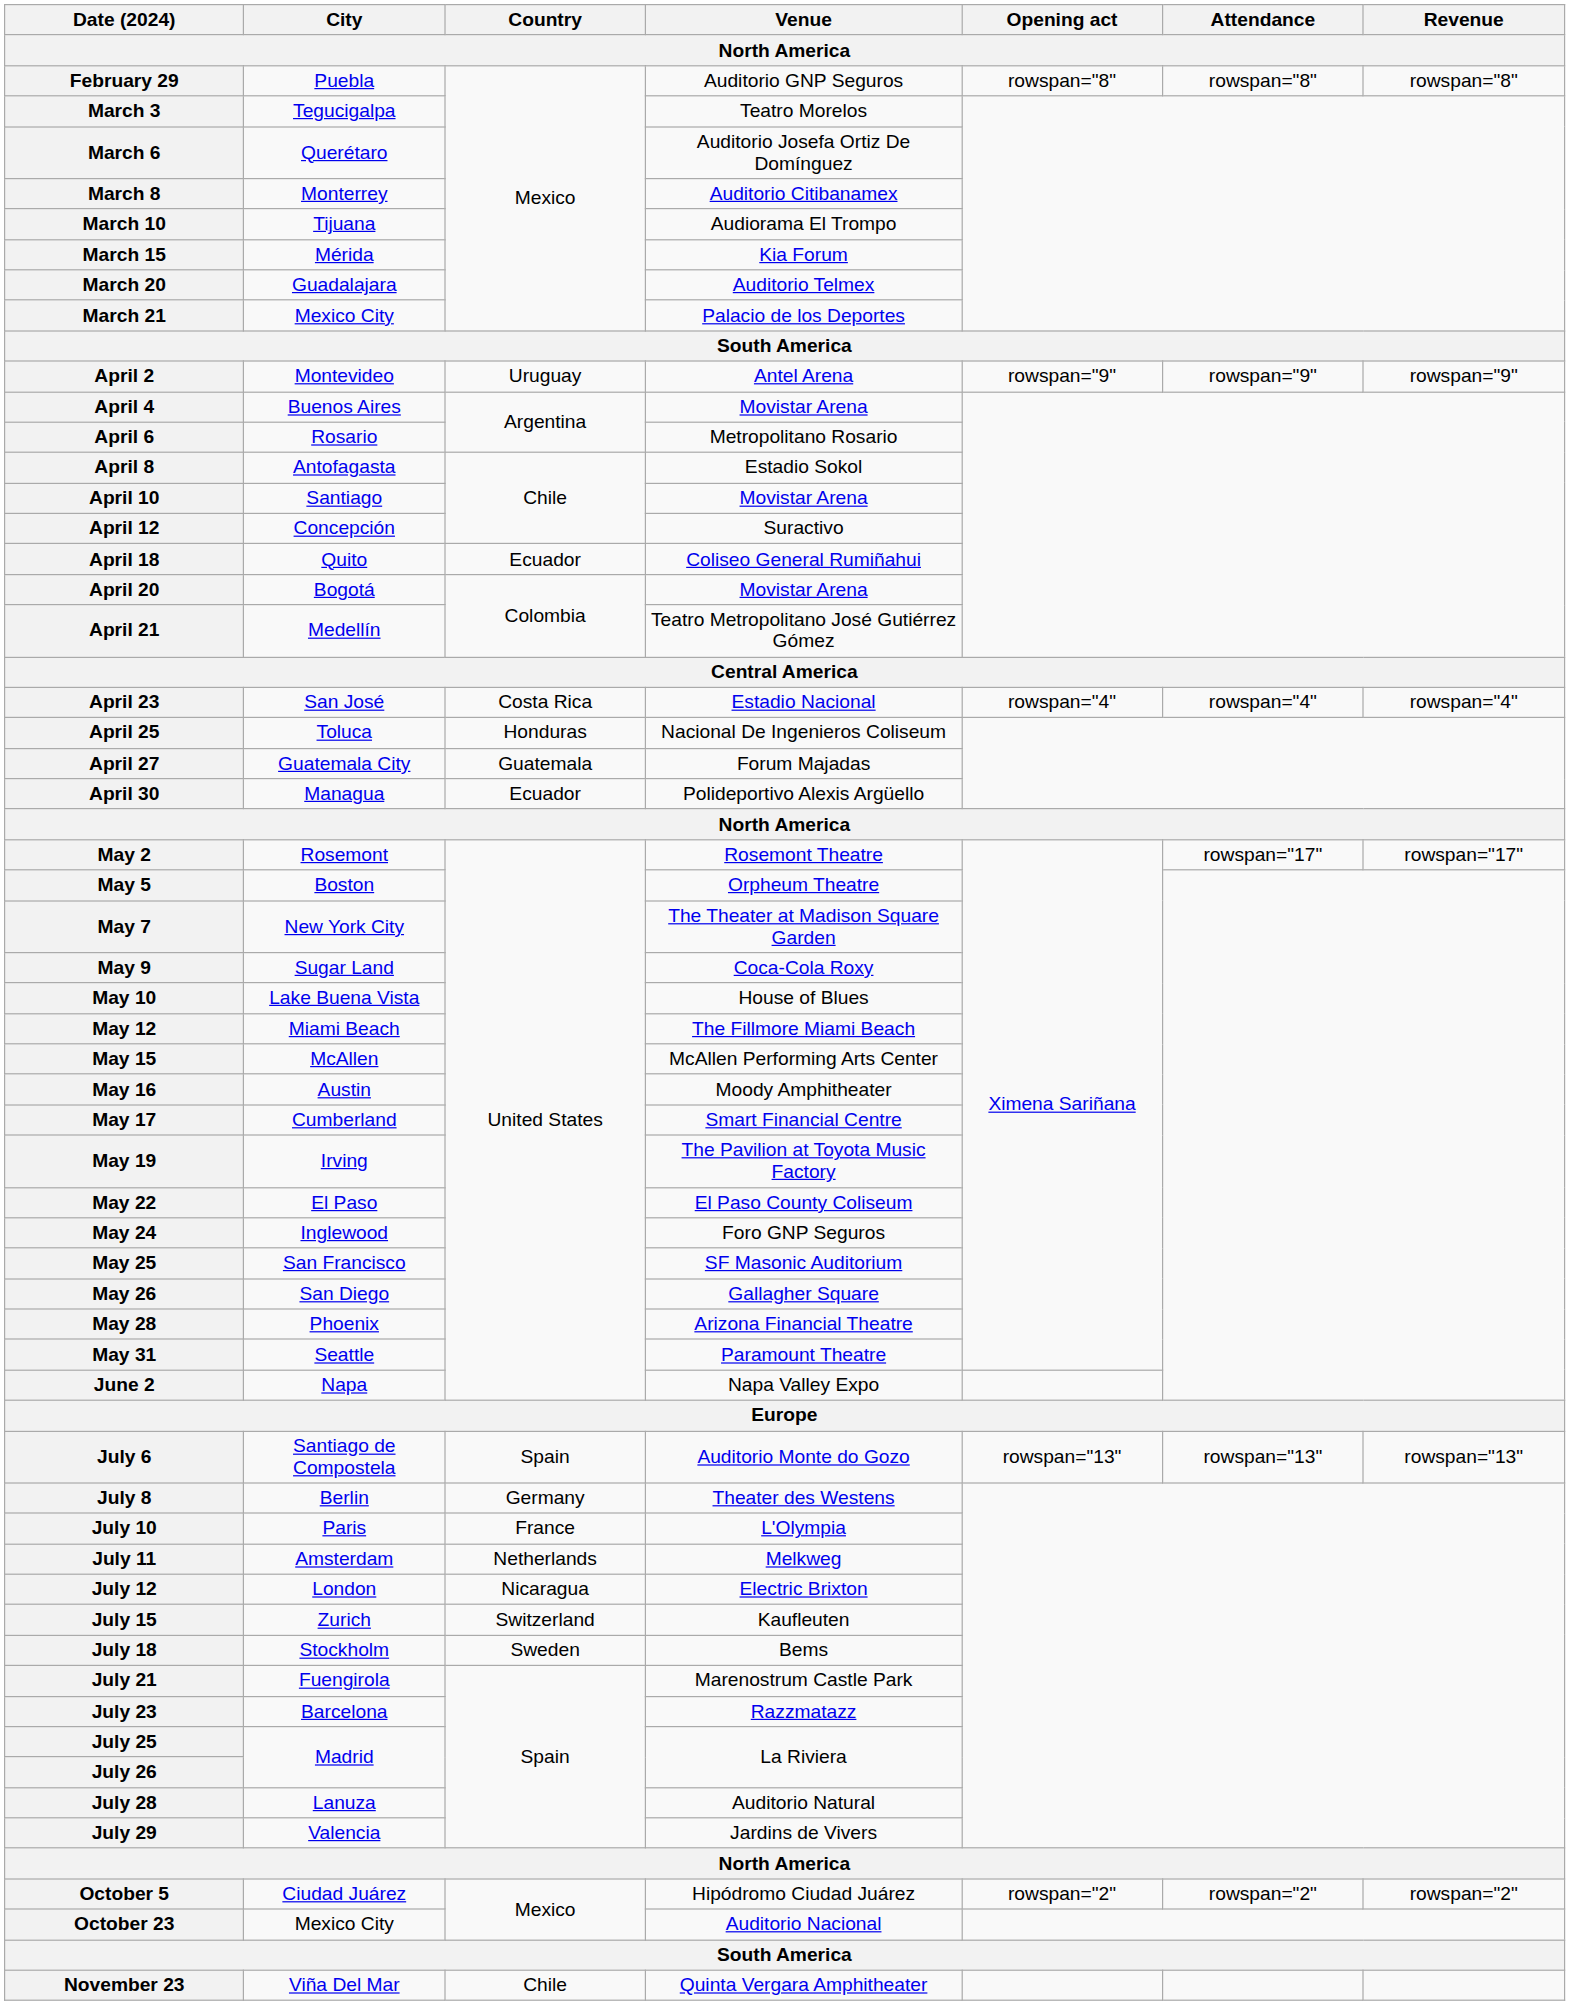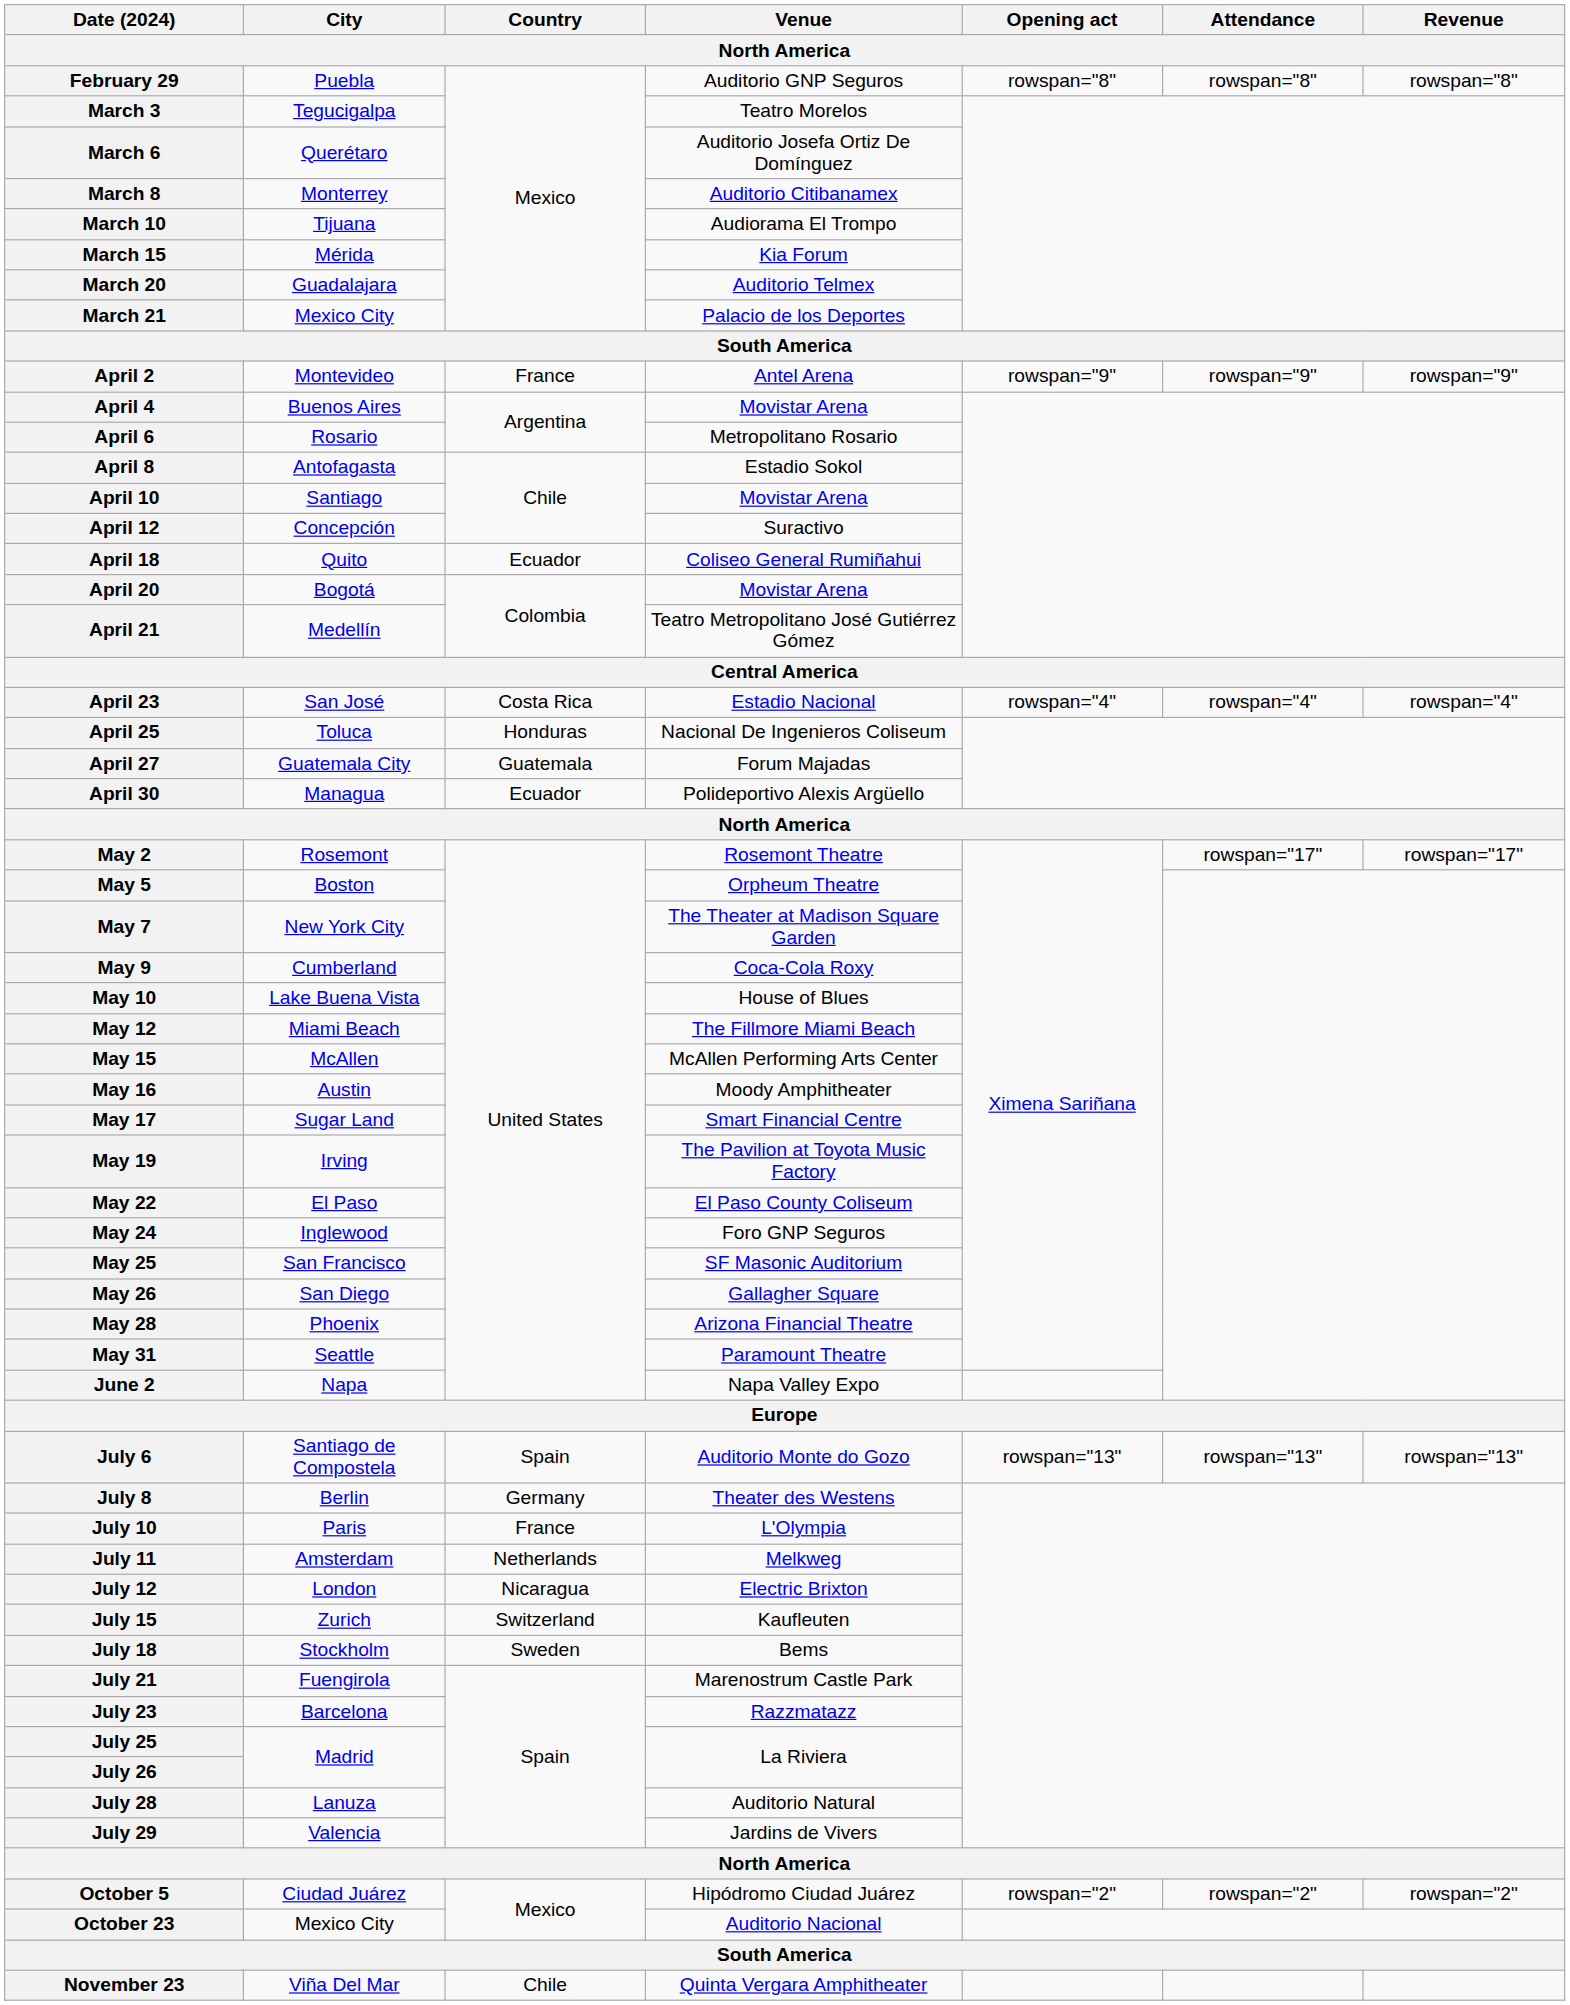(545, 376) Uruguay -> (545, 376) France
(344, 967) Sugar Land -> (344, 967) Cumberland
(344, 1119) Cumberland -> (344, 1119) Sugar Land
